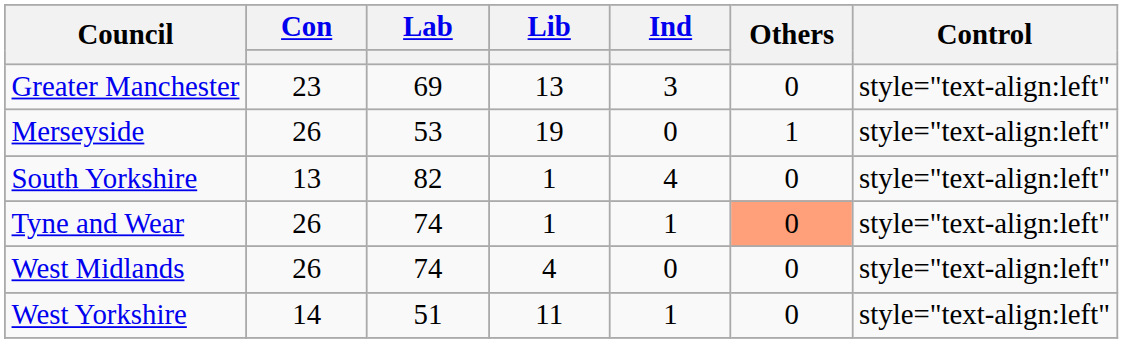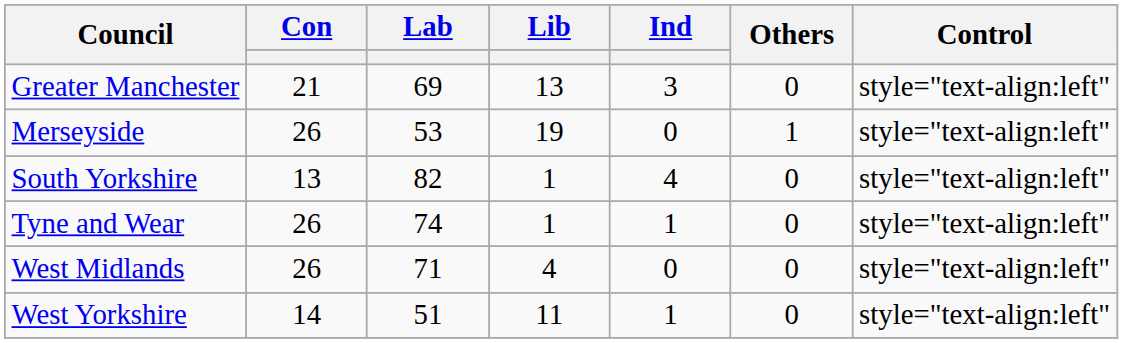(307, 86) 23 -> (307, 86) 21
(792, 223) lightsalmon background -> (792, 223) no background
(428, 268) 74 -> (428, 268) 71
